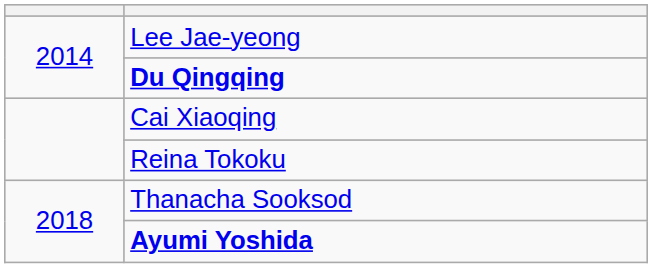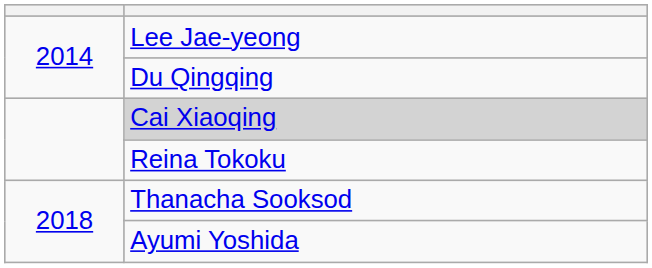(207, 77) bold -> (202, 77) normal
(203, 118) no background -> (203, 118) lightgrey background
(222, 241) bold -> (214, 241) normal
